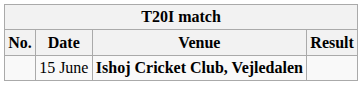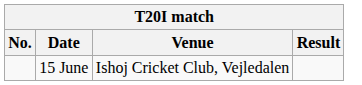(199, 67) bold -> (193, 67) normal
